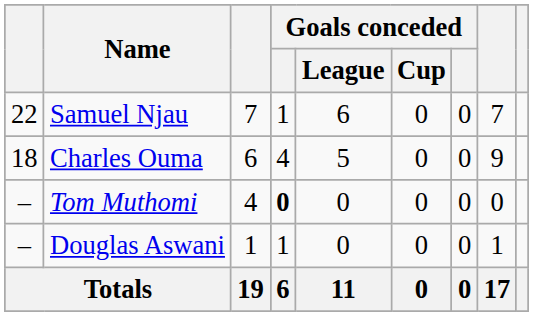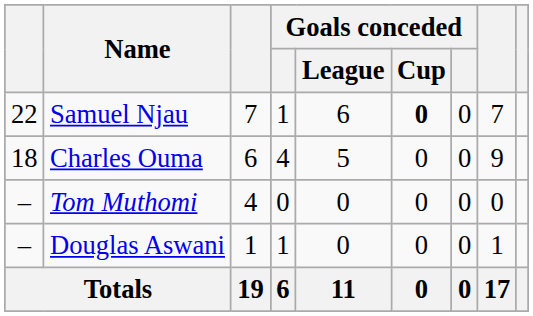(421, 114) normal -> (421, 114) bold
(283, 202) bold -> (283, 202) normal
